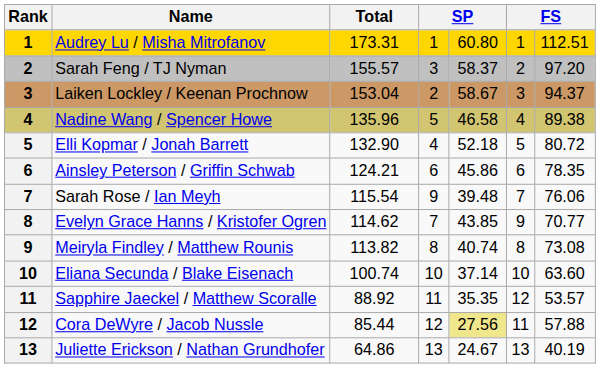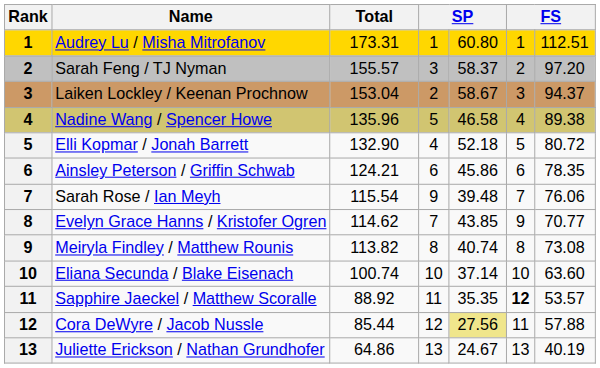(520, 299) normal -> (520, 299) bold
